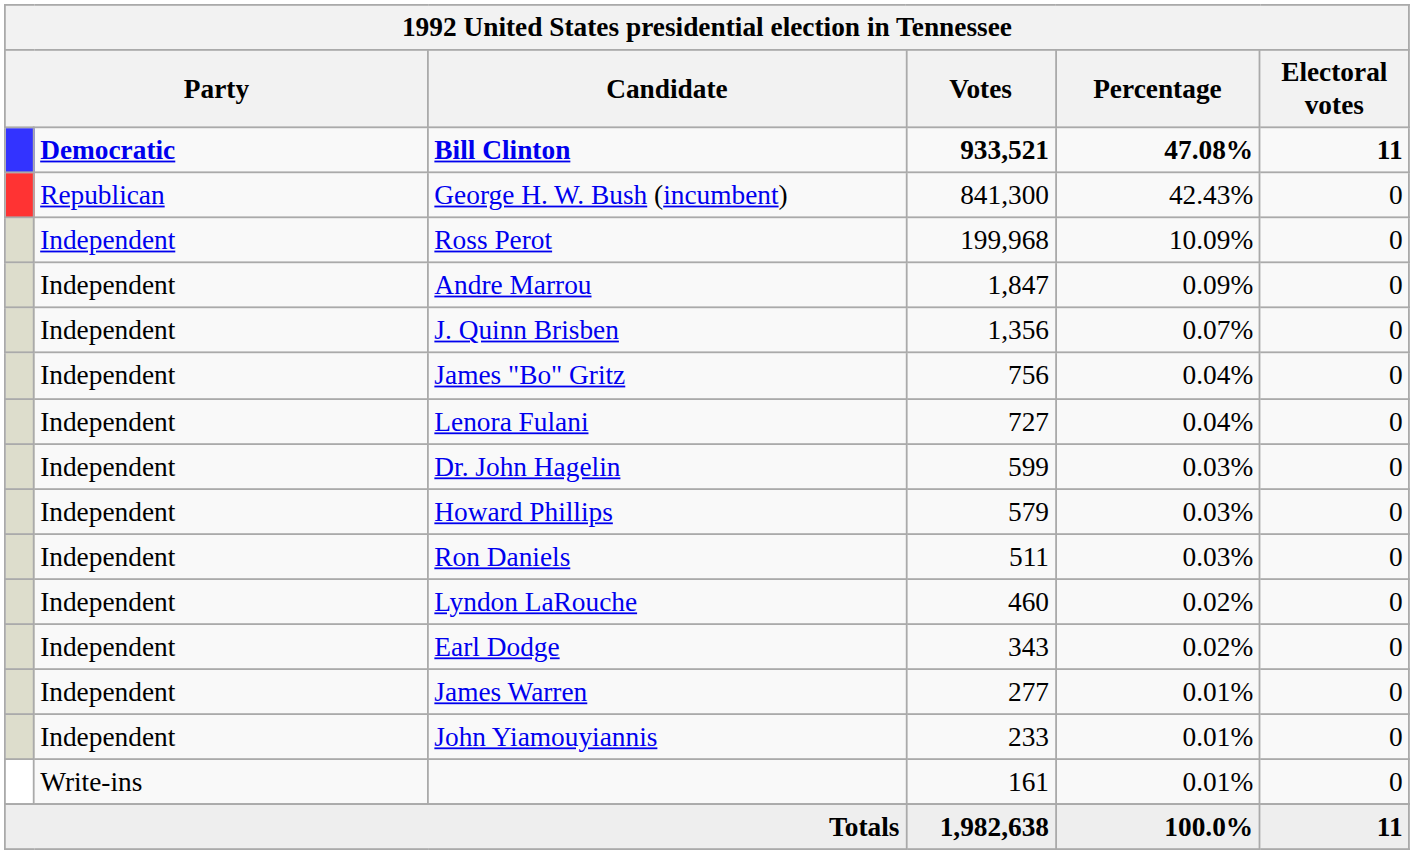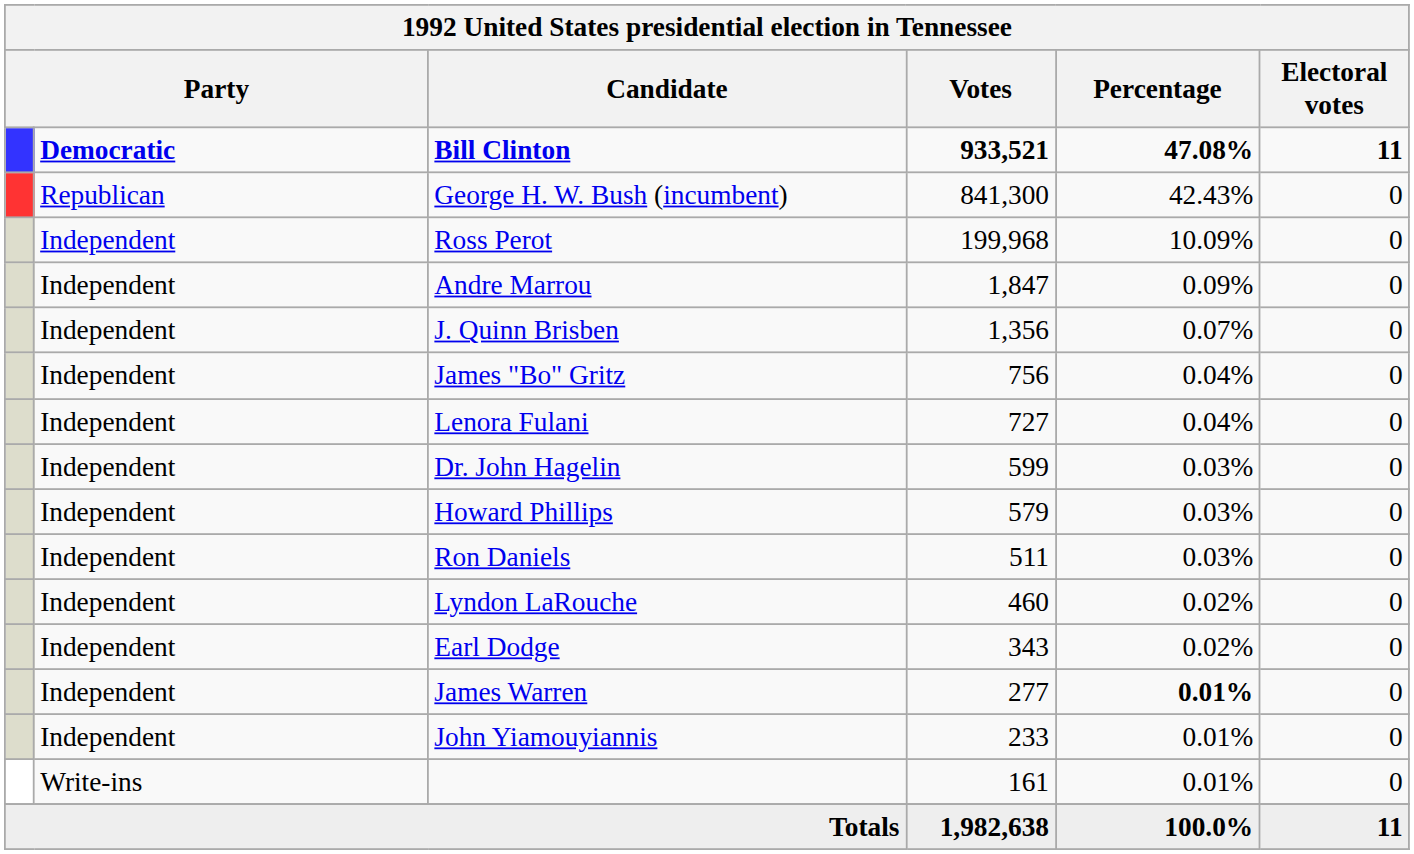(1218, 691) normal -> (1216, 691) bold
